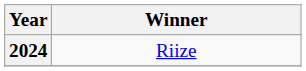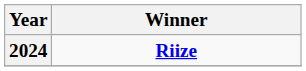(176, 50) normal -> (176, 50) bold
